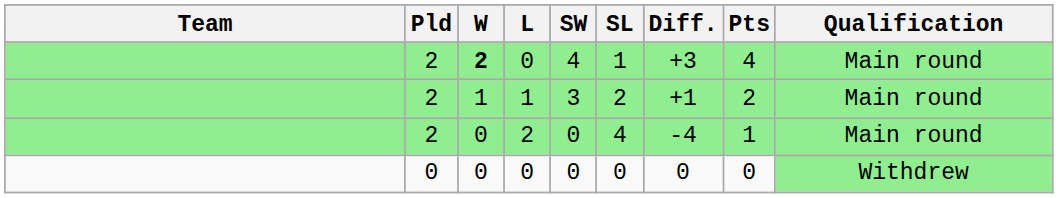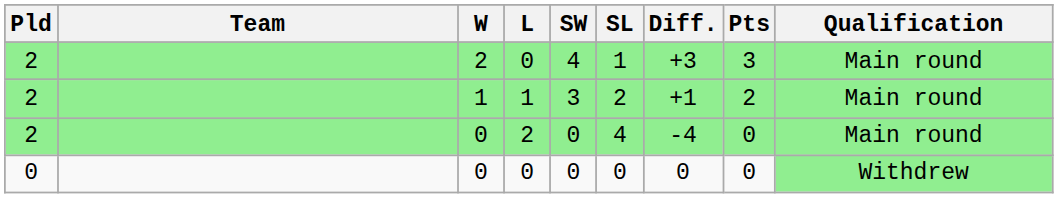columns swapped: (205, 24) <-> (431, 24)
(481, 61) bold -> (481, 61) normal
(749, 61) 4 -> (749, 61) 3
(749, 136) 1 -> (749, 136) 0
